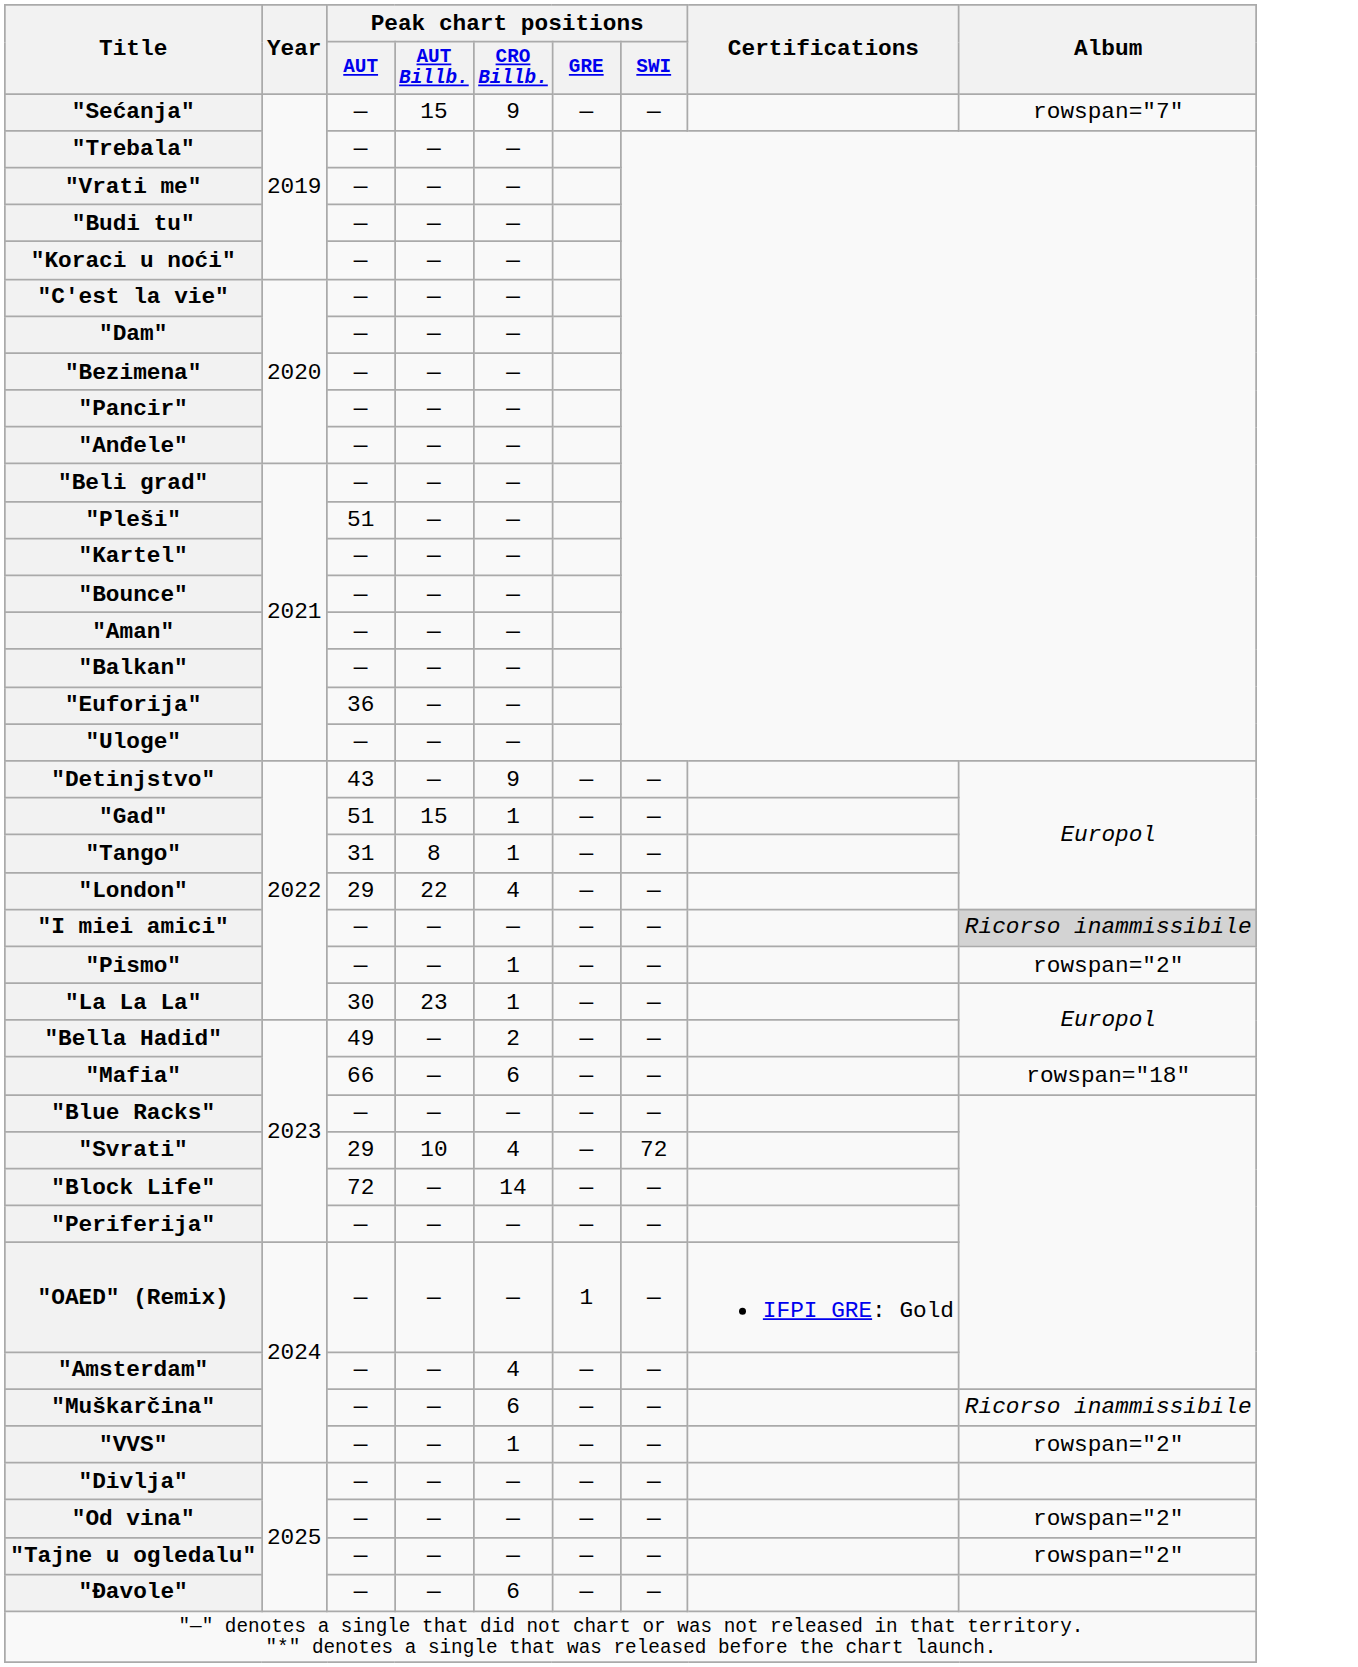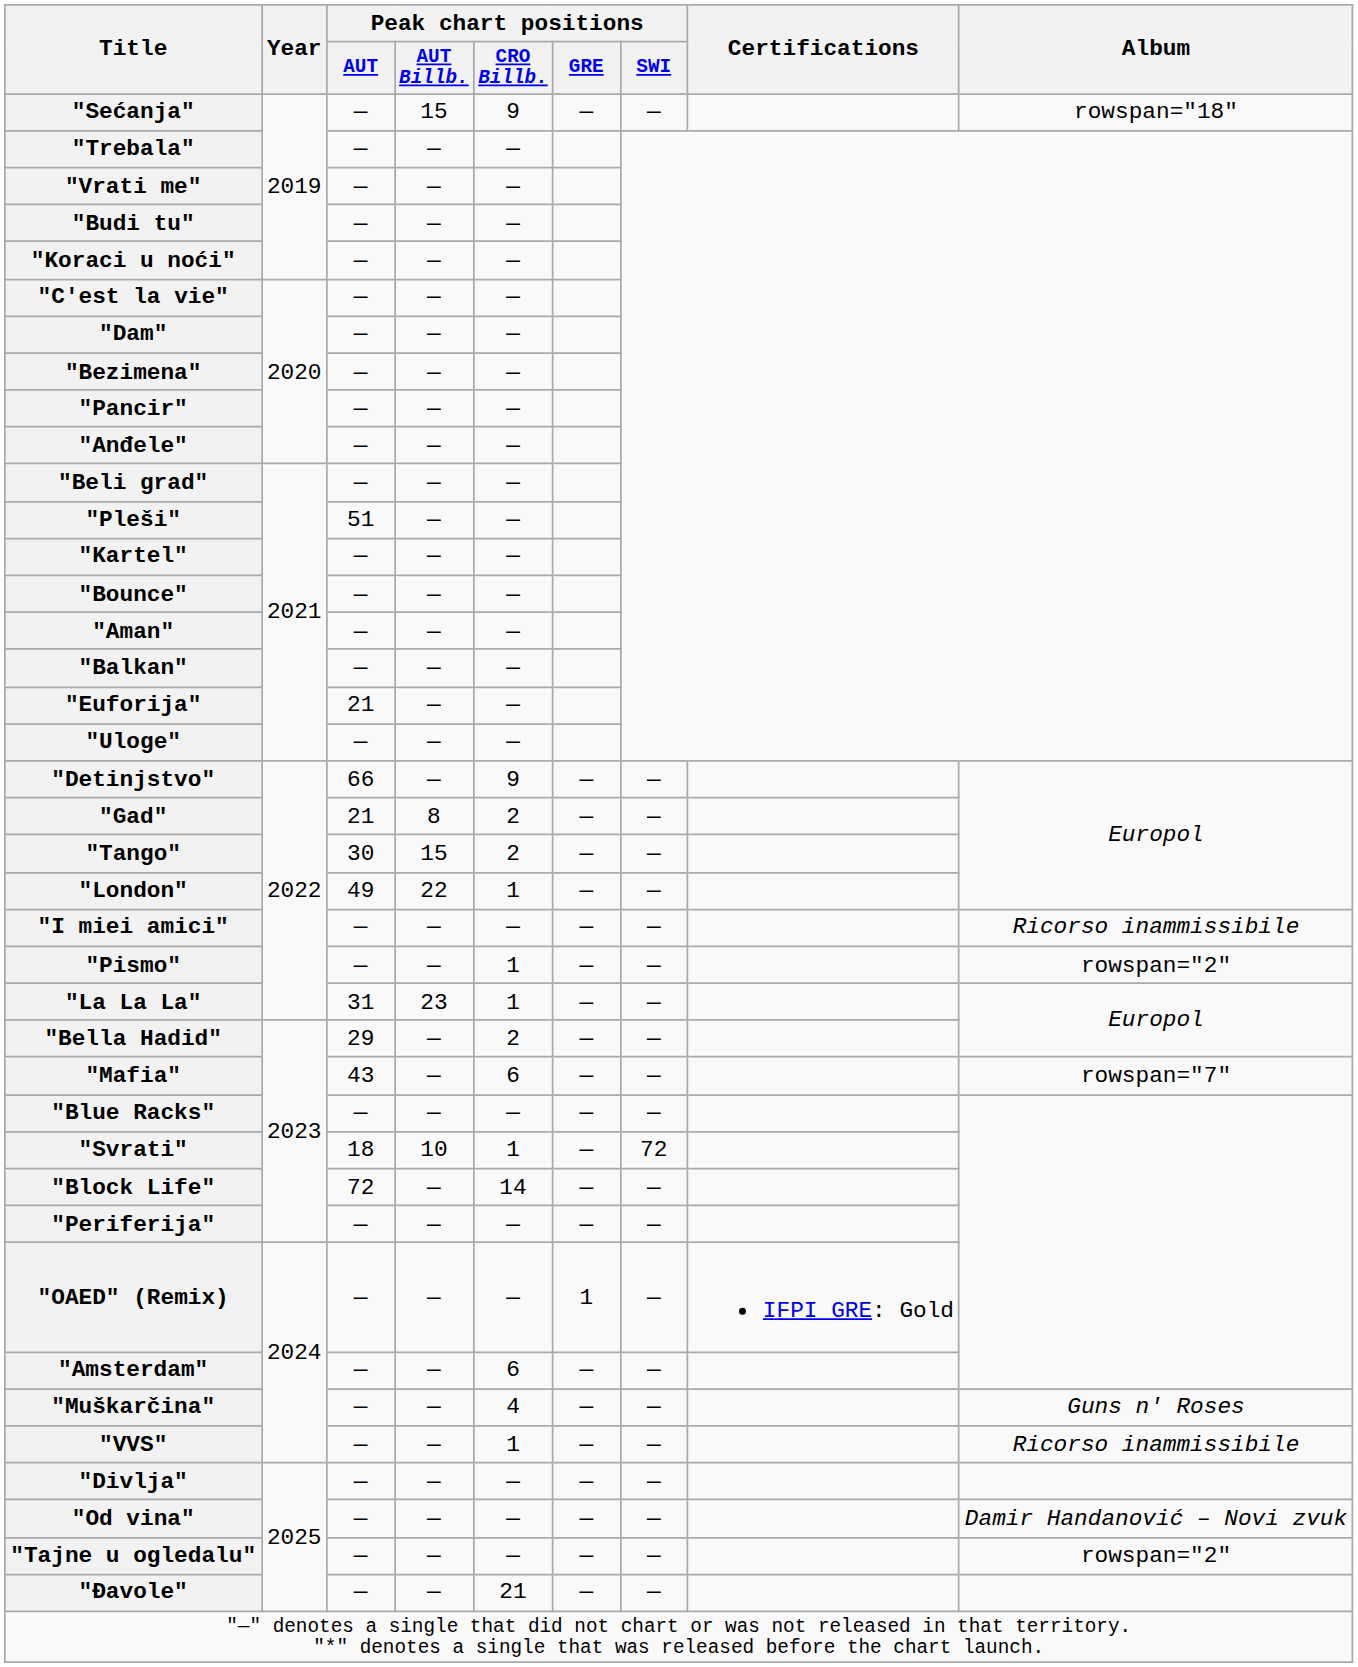(1108, 112) rowspan="7" -> (1156, 112) rowspan="18"
(361, 705) 36 -> (361, 705) 21
(361, 779) 43 -> (361, 779) 66
(361, 816) 51 -> (361, 816) 21
(434, 816) 15 -> (434, 816) 8
(513, 816) 1 -> (513, 816) 2
(361, 854) 31 -> (361, 854) 30
(434, 854) 8 -> (434, 854) 15
(513, 854) 1 -> (513, 854) 2
(361, 891) 29 -> (361, 891) 49
(513, 891) 4 -> (513, 891) 1
(1108, 928) lightgrey background -> (1156, 928) no background
(361, 1002) 30 -> (361, 1002) 31
(361, 1039) 49 -> (361, 1039) 29
(361, 1076) 66 -> (361, 1076) 43
(1108, 1076) rowspan="18" -> (1156, 1076) rowspan="7"
(361, 1150) 29 -> (361, 1150) 18
(513, 1150) 4 -> (513, 1150) 1
(513, 1370) 4 -> (513, 1370) 6
(513, 1407) 6 -> (513, 1407) 4
(1108, 1407) Ricorso inammissibile -> (1156, 1407) Guns n' Roses
(1108, 1444) rowspan="2" -> (1156, 1444) Ricorso inammissibile
(1108, 1519) rowspan="2" -> (1156, 1519) Damir Handanović – Novi zvuk
(513, 1593) 6 -> (513, 1593) 21
